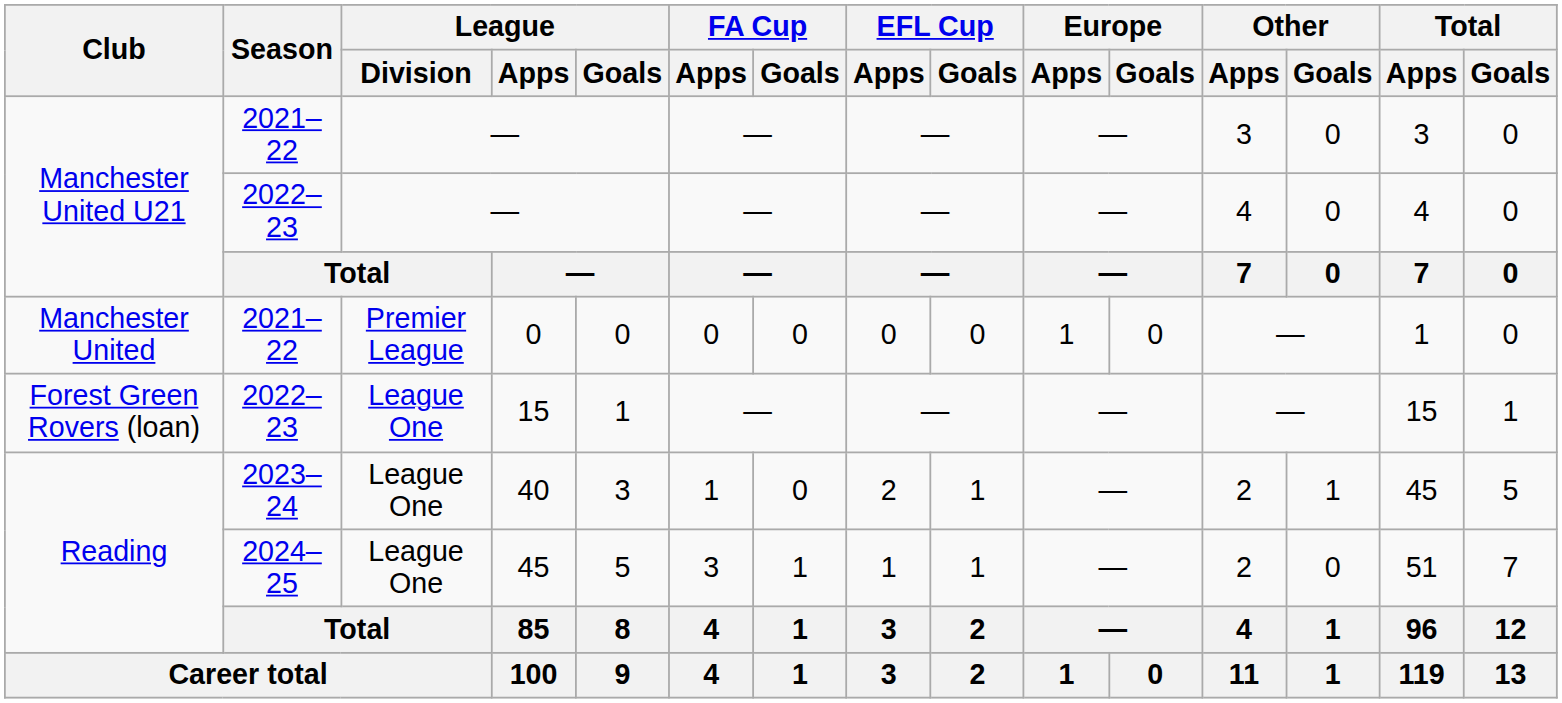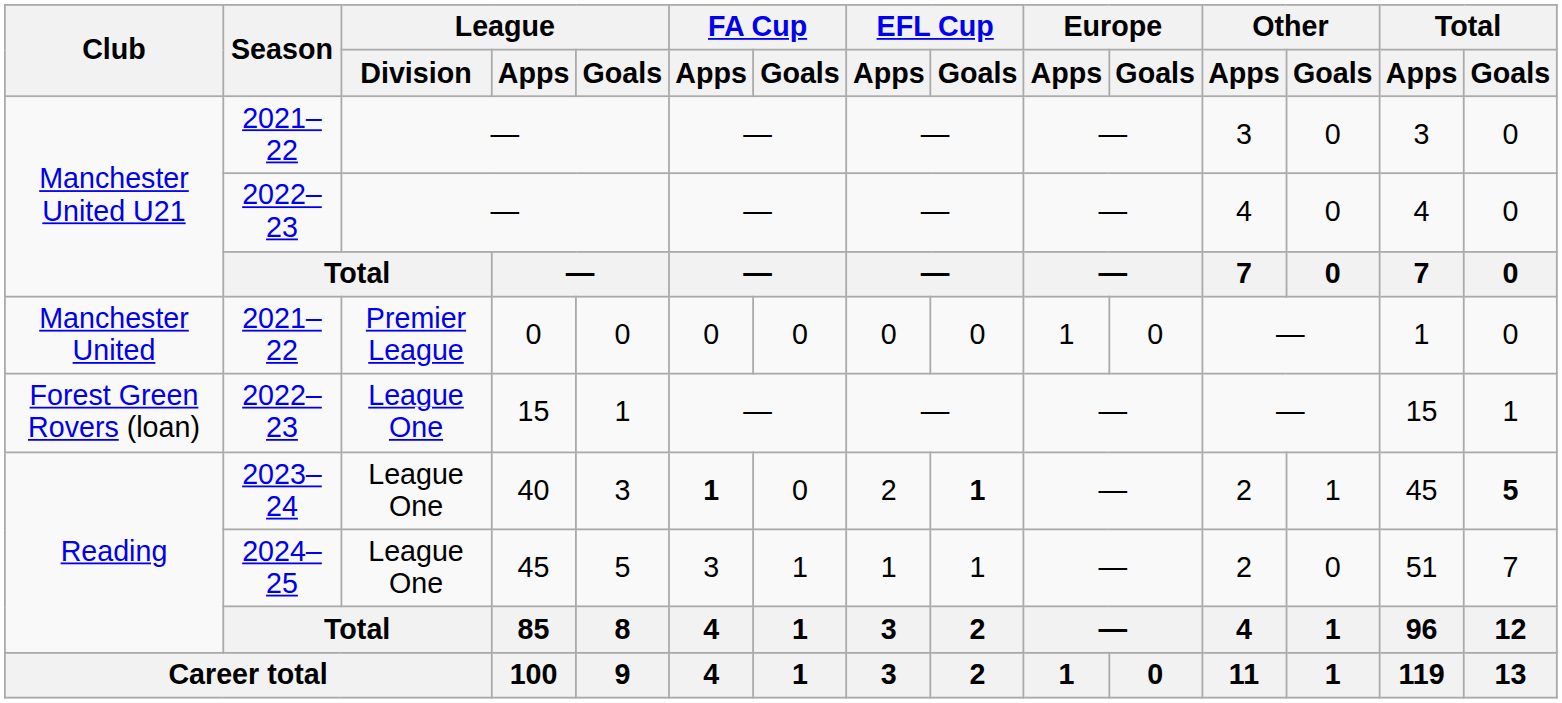(711, 490) normal -> (711, 490) bold
(978, 490) normal -> (978, 490) bold
(1510, 490) normal -> (1510, 490) bold
